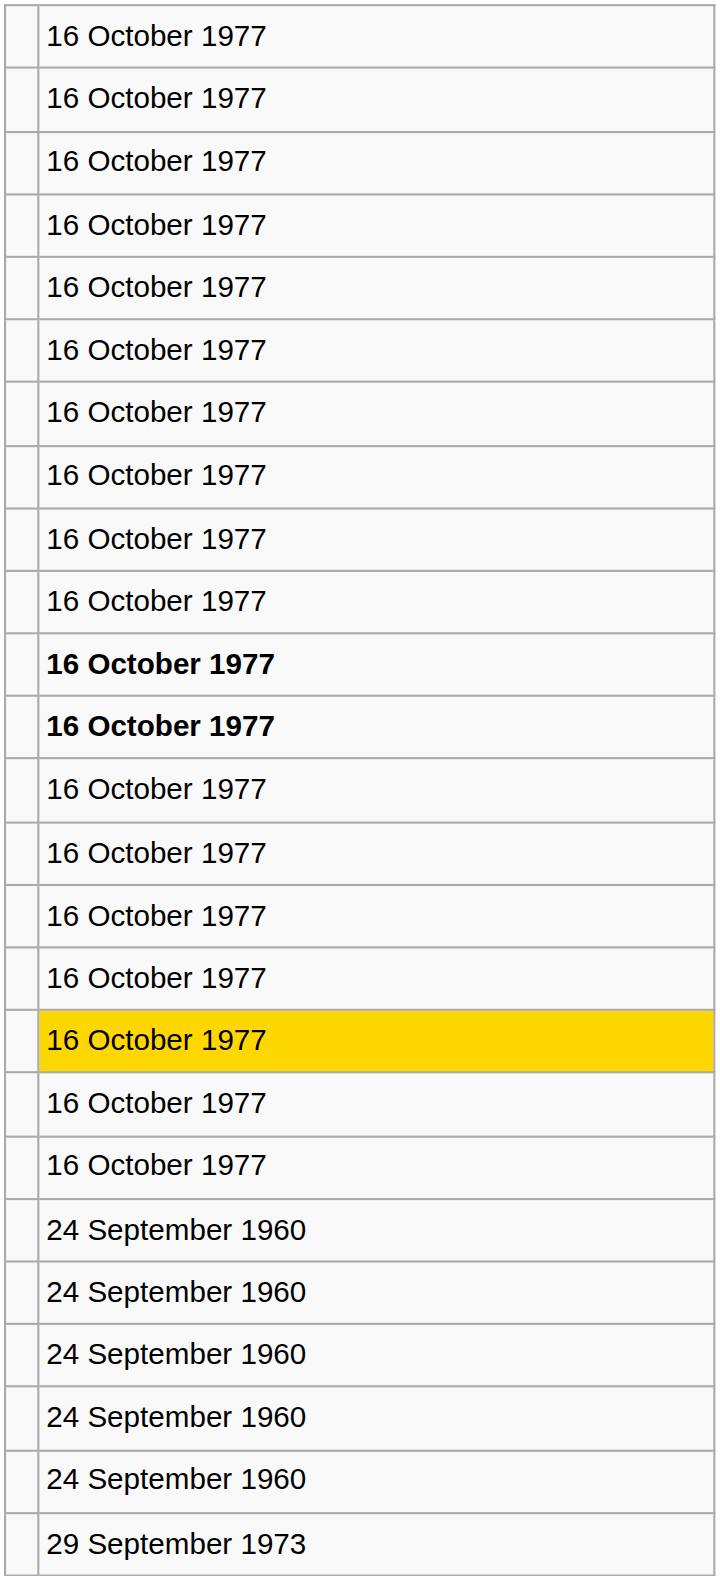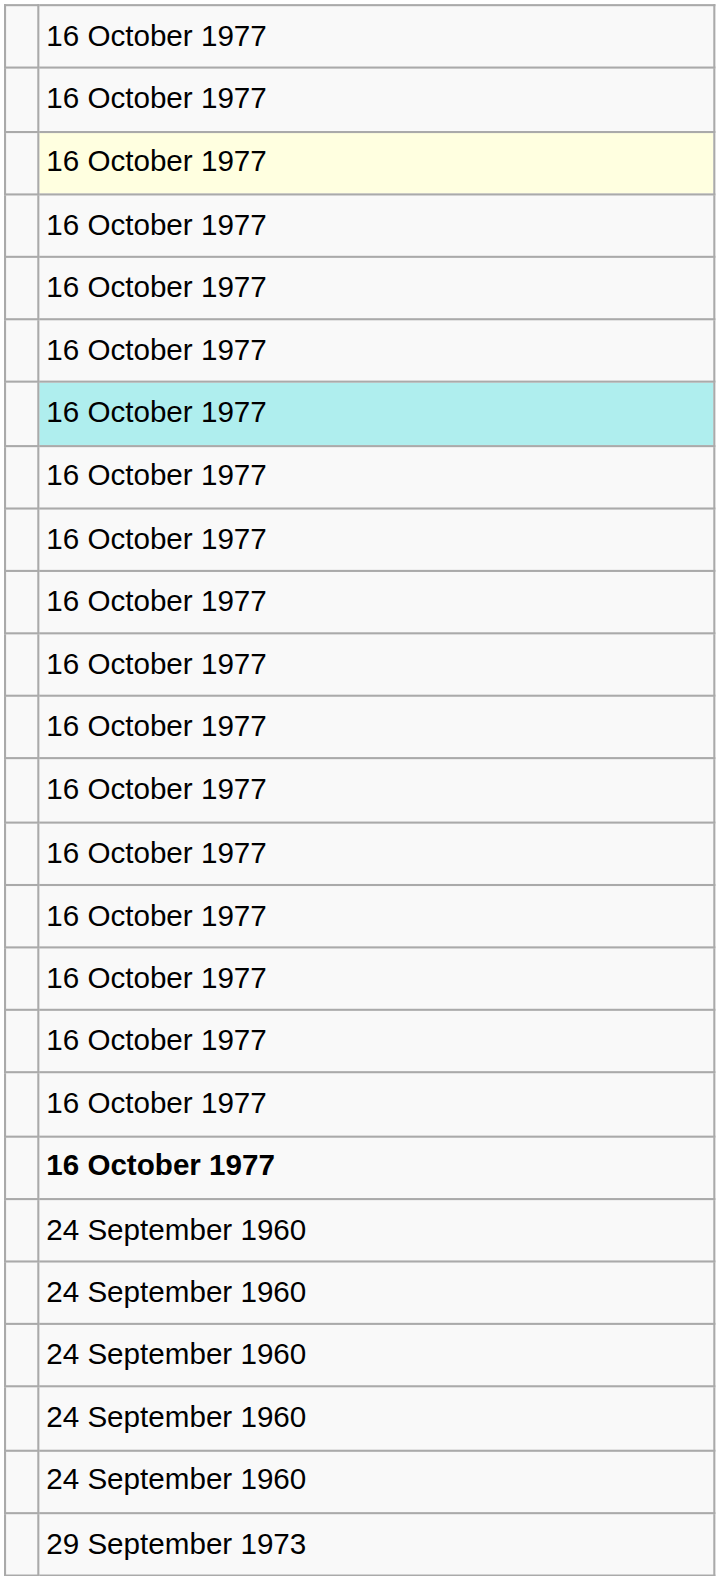(157, 161) no background -> (157, 161) lightyellow background
(157, 412) no background -> (157, 412) paleturquoise background
(161, 663) bold -> (157, 663) normal
(161, 726) bold -> (157, 726) normal
(157, 1040) gold background -> (157, 1040) no background
(157, 1166) normal -> (161, 1166) bold
